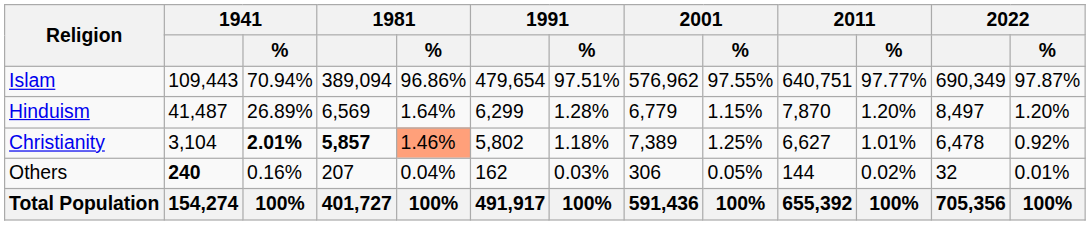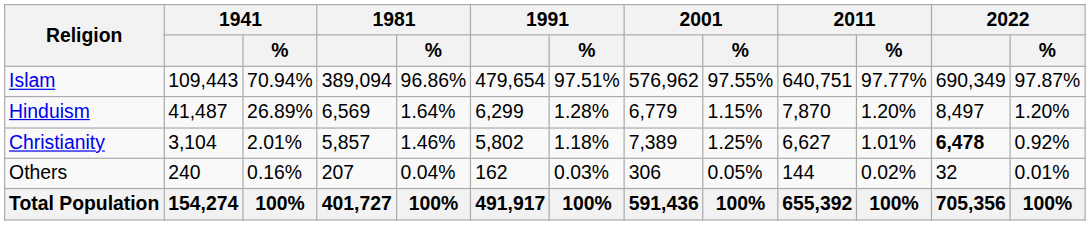(275, 142) bold -> (275, 142) normal
(346, 142) bold -> (346, 142) normal
(428, 142) lightsalmon background -> (428, 142) no background
(960, 142) normal -> (960, 142) bold
(184, 173) bold -> (184, 173) normal
